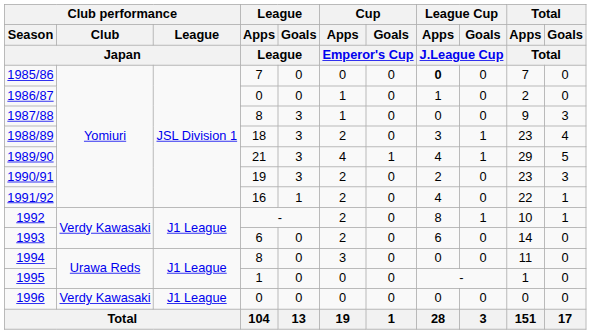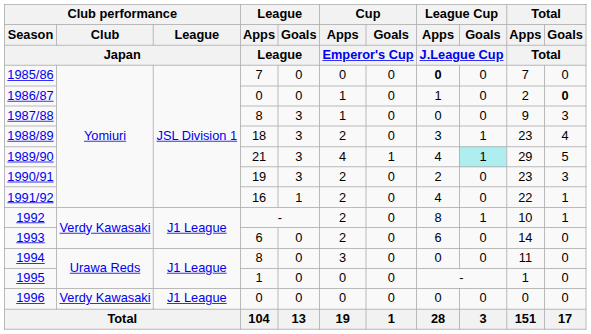(565, 95) normal -> (565, 95) bold
(483, 156) no background -> (483, 156) paleturquoise background
